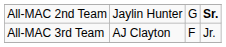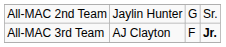(211, 14) bold -> (210, 14) normal
(209, 33) normal -> (210, 33) bold
